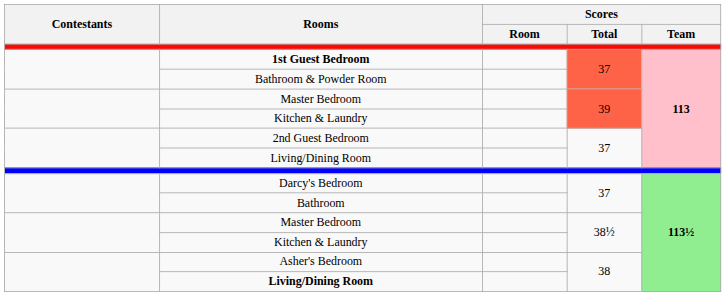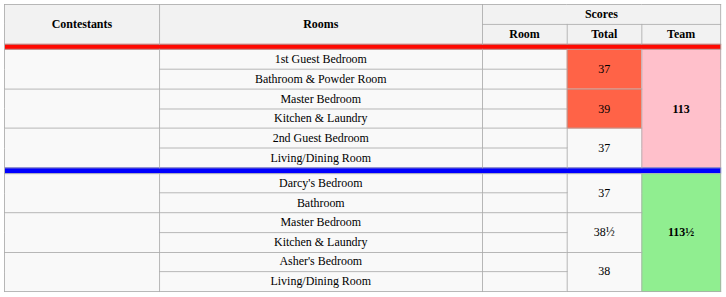(321, 59) bold -> (321, 59) normal
(321, 282) bold -> (321, 282) normal
